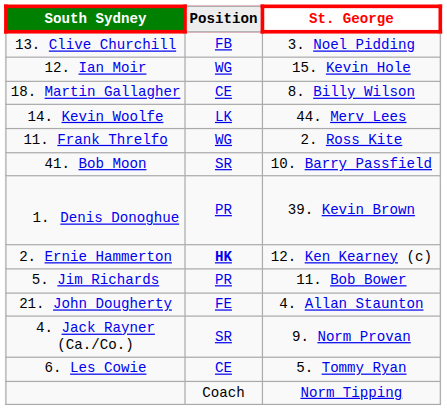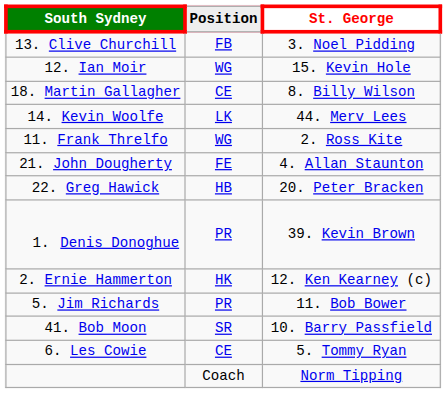rows swapped: (96, 305) <-> (96, 164)
+ row: (96, 188)
(223, 257) bold -> (223, 281) normal
- row: (96, 337)
